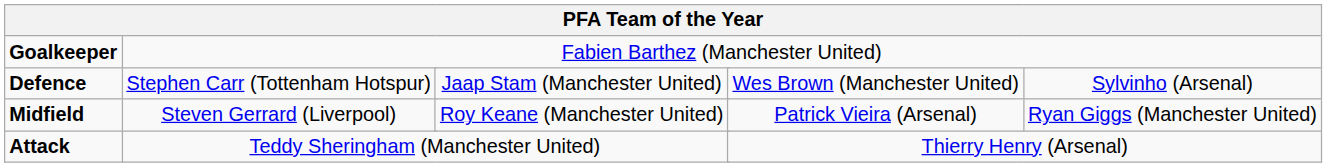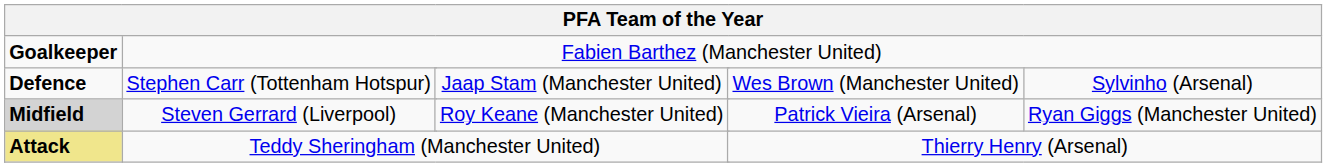(47, 114) no background -> (47, 114) lightgrey background
(40, 146) no background -> (40, 146) khaki background
